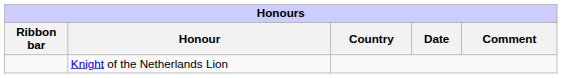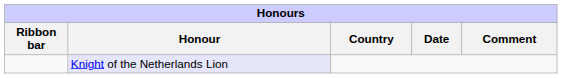(149, 63) no background -> (149, 63) lavender background
